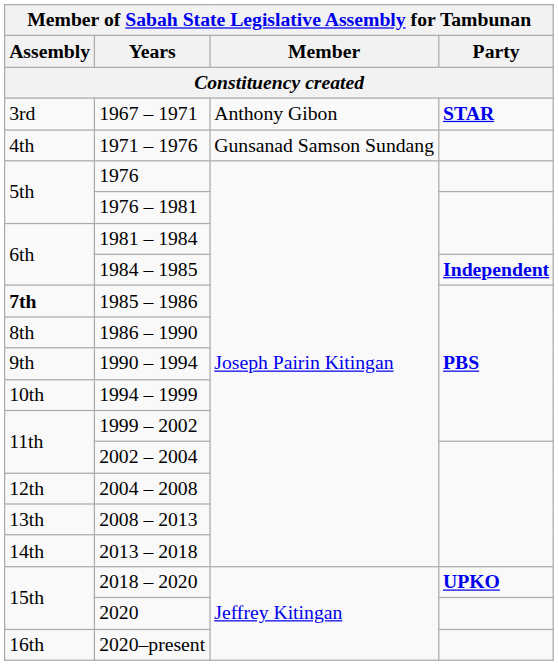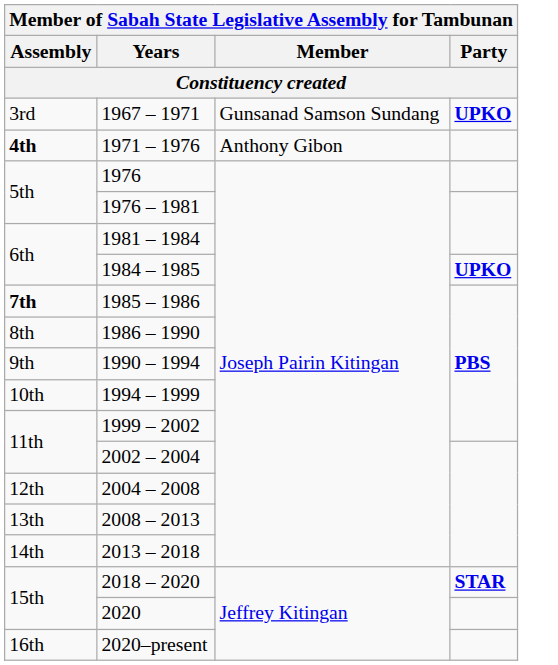(276, 113) Anthony Gibon -> (329, 113) Gunsanad Samson Sundang
(469, 113) STAR -> (483, 113) UPKO
(22, 144) normal -> (23, 144) bold
(324, 144) Gunsanad Samson Sundang -> (281, 144) Anthony Gibon
(496, 269) Independent -> (483, 269) UPKO
(471, 581) UPKO -> (480, 581) STAR
